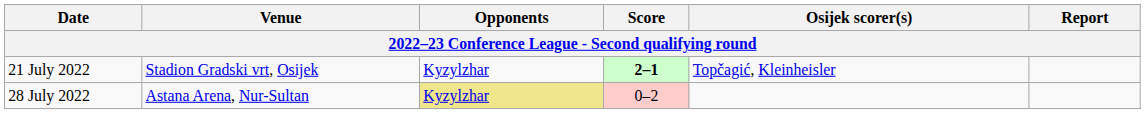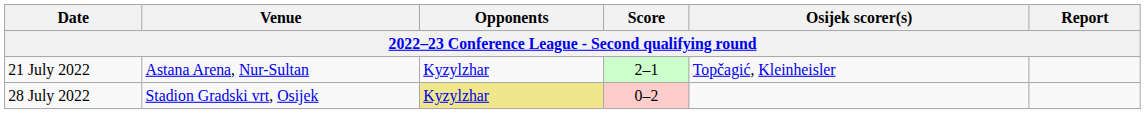(232, 69) Stadion Gradski vrt, Osijek -> (227, 69) Astana Arena, Nur-Sultan
(646, 69) bold -> (646, 69) normal
(227, 95) Astana Arena, Nur-Sultan -> (232, 95) Stadion Gradski vrt, Osijek
